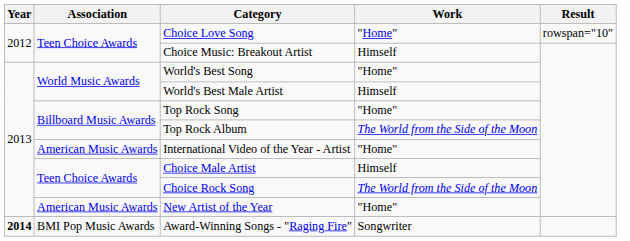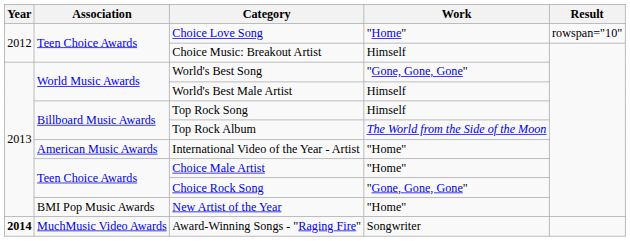(377, 71) "Home" -> (417, 71) "Gone, Gone, Gone"
(377, 110) "Home" -> (386, 110) Himself
(377, 168) Himself -> (386, 168) "Home"
(447, 187) The World from the Side of the Moon -> (417, 187) "Gone, Gone, Gone"
(97, 206) American Music Awards -> (96, 206) BMI Pop Music Awards
(96, 226) BMI Pop Music Awards -> (102, 226) MuchMusic Video Awards
